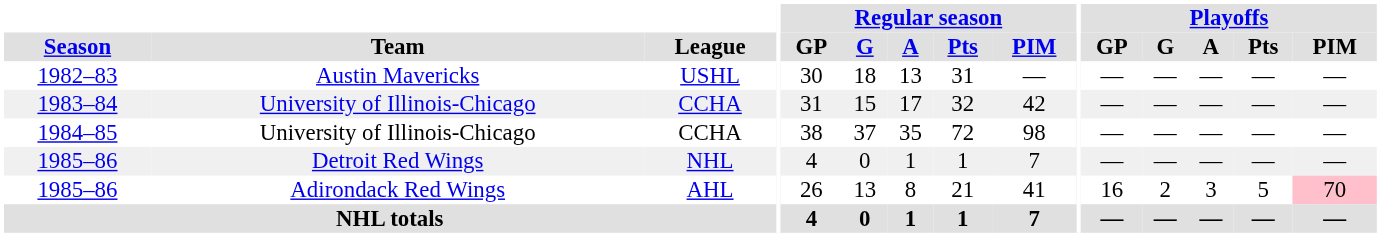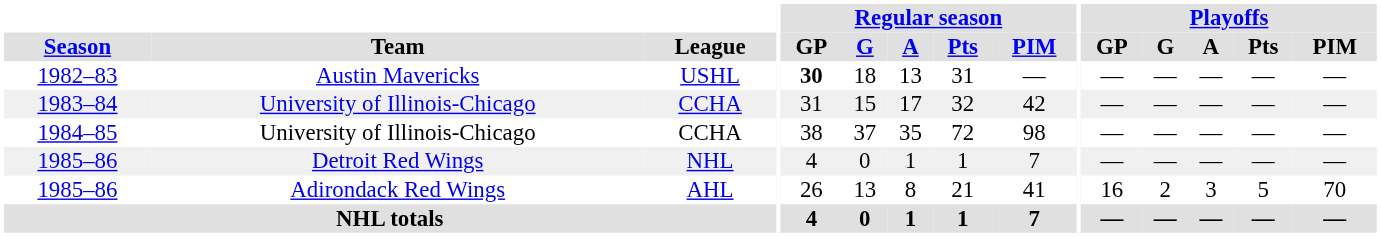(811, 75) normal -> (811, 75) bold
(1335, 189) pink background -> (1335, 189) no background
